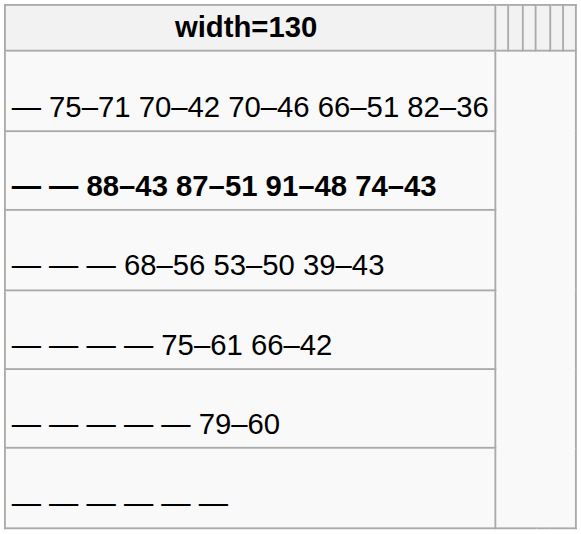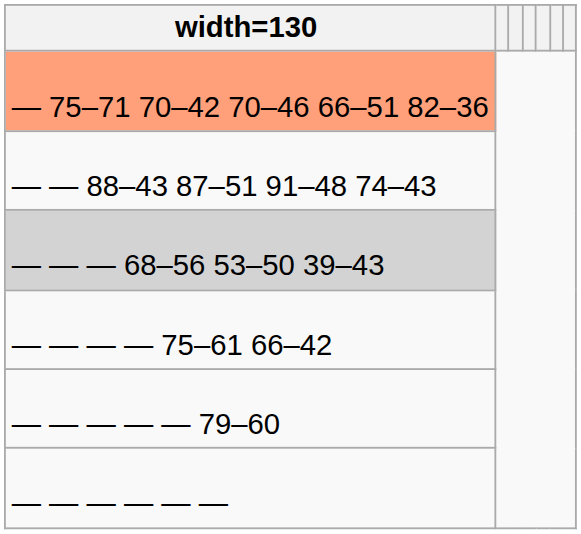(250, 107) no background -> (250, 107) lightsalmon background
(224, 186) bold -> (224, 186) normal
(198, 265) no background -> (198, 265) lightgrey background
